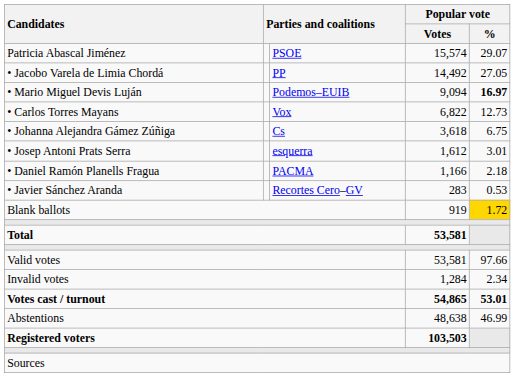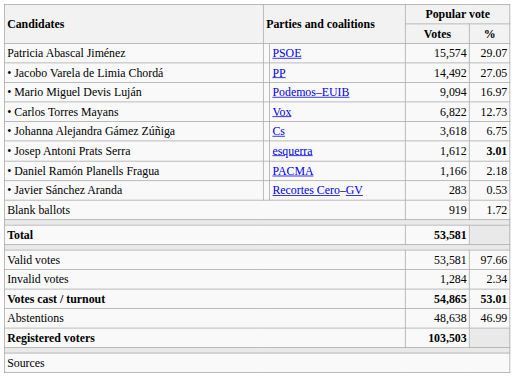(494, 92) bold -> (494, 92) normal
(497, 151) normal -> (497, 151) bold
(497, 209) gold background -> (497, 209) no background
